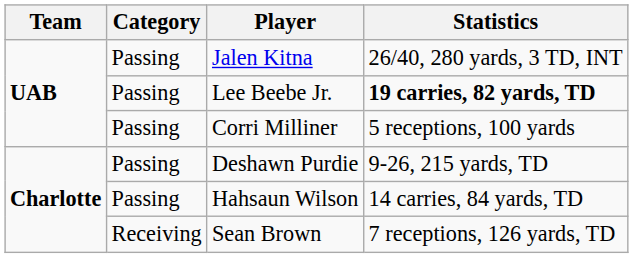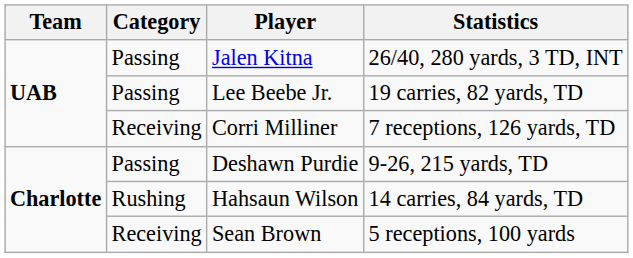(482, 92) bold -> (476, 92) normal
(146, 128) Passing -> (157, 128) Receiving
(472, 128) 5 receptions, 100 yards -> (492, 128) 7 receptions, 126 yards, TD
(146, 198) Passing -> (149, 198) Rushing
(492, 234) 7 receptions, 126 yards, TD -> (472, 234) 5 receptions, 100 yards
